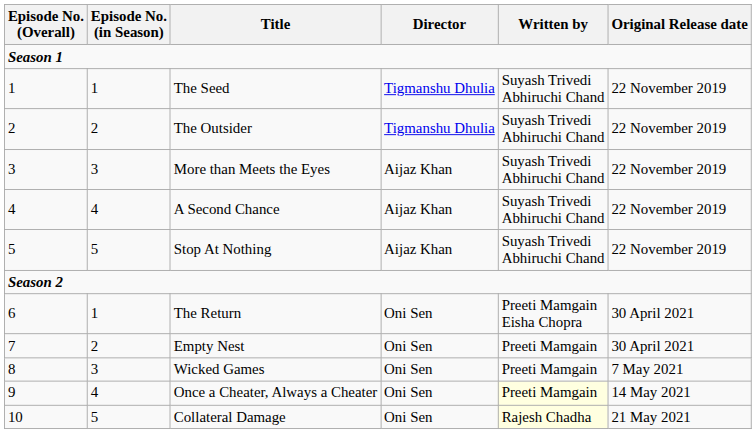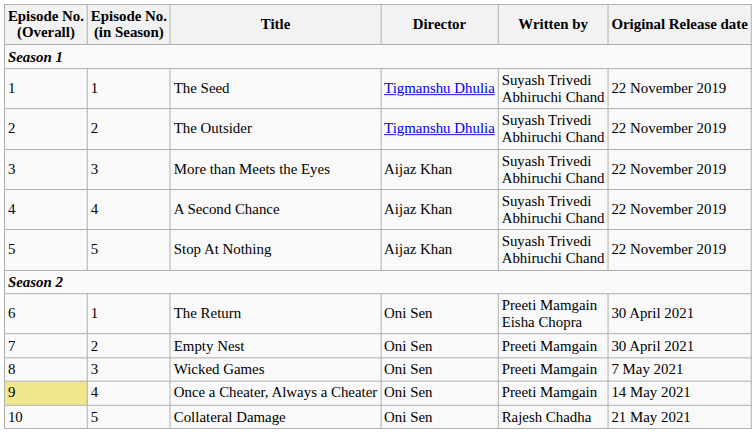(12, 393) no background -> (12, 393) khaki background
(549, 393) lightyellow background -> (549, 393) no background
(546, 416) lightyellow background -> (546, 416) no background
